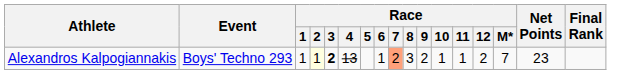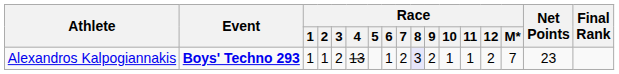(237, 59) normal -> (241, 59) bold
(317, 59) lightyellow background -> (325, 59) no background
(331, 59) bold -> (339, 59) normal
(396, 59) lightsalmon background -> (403, 59) no background
(410, 59) no background -> (418, 59) lavender background
